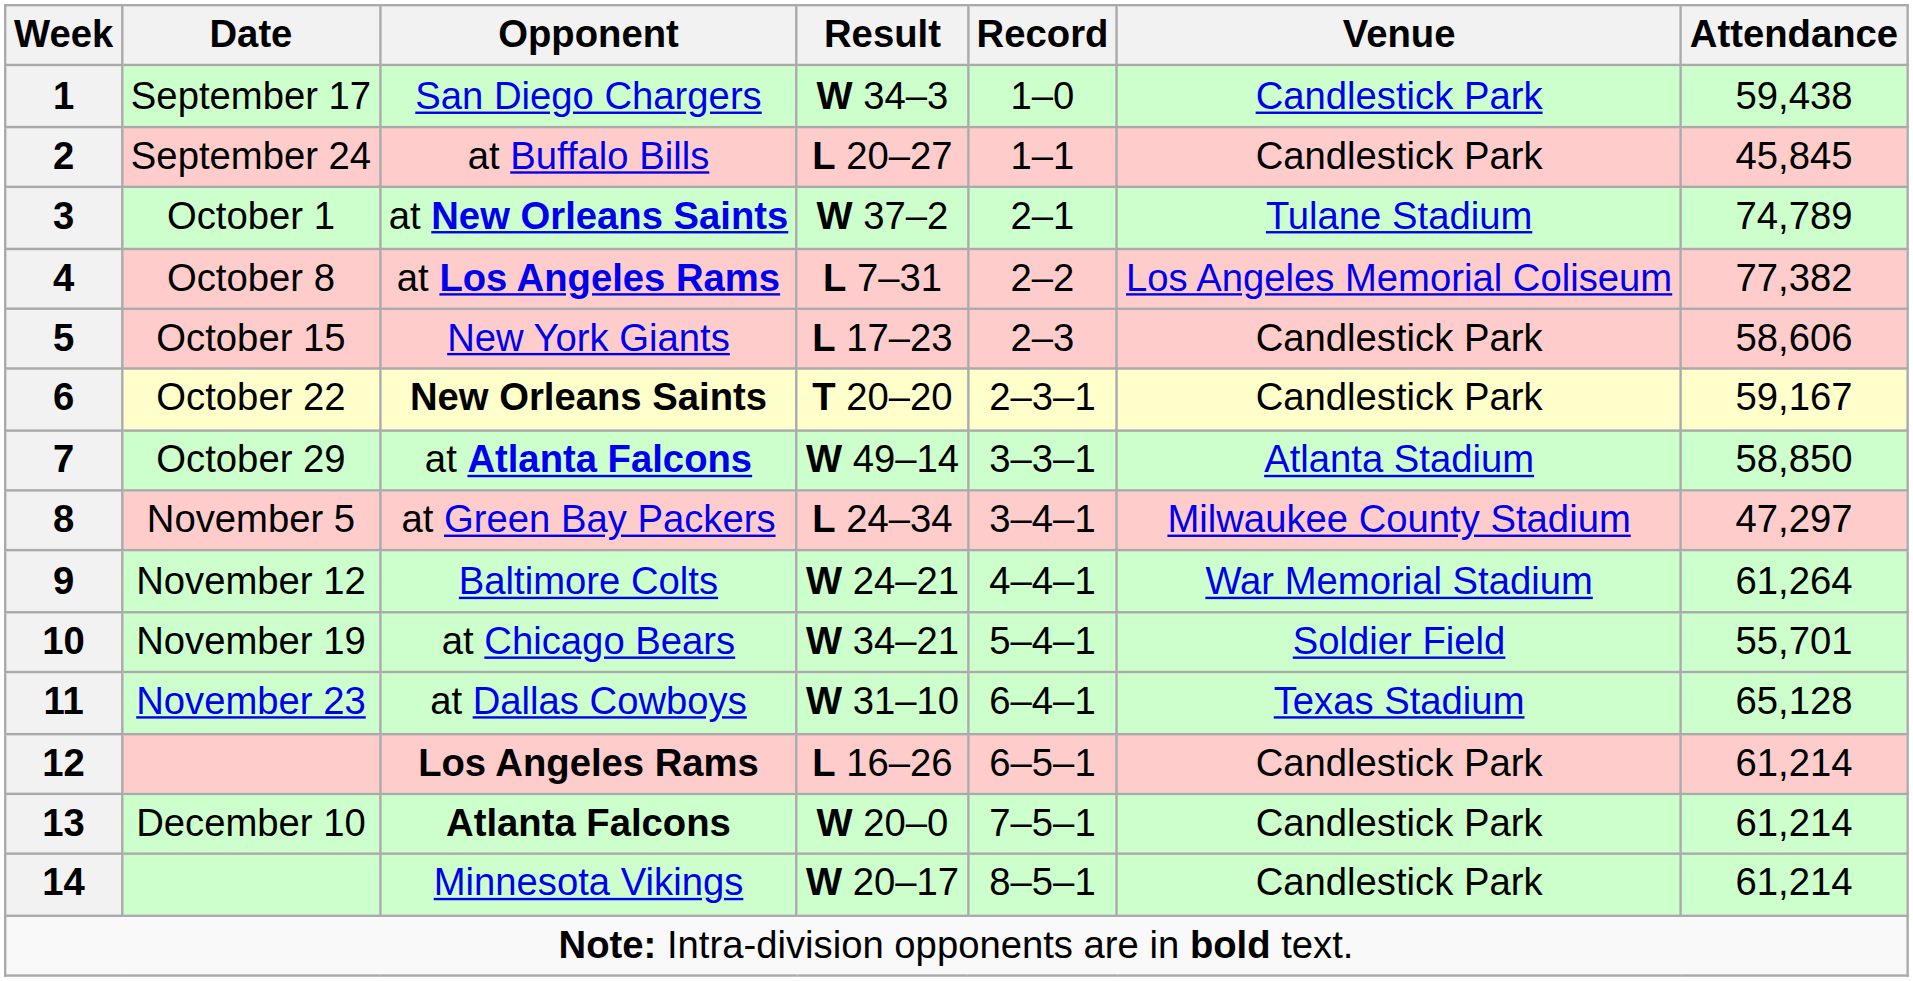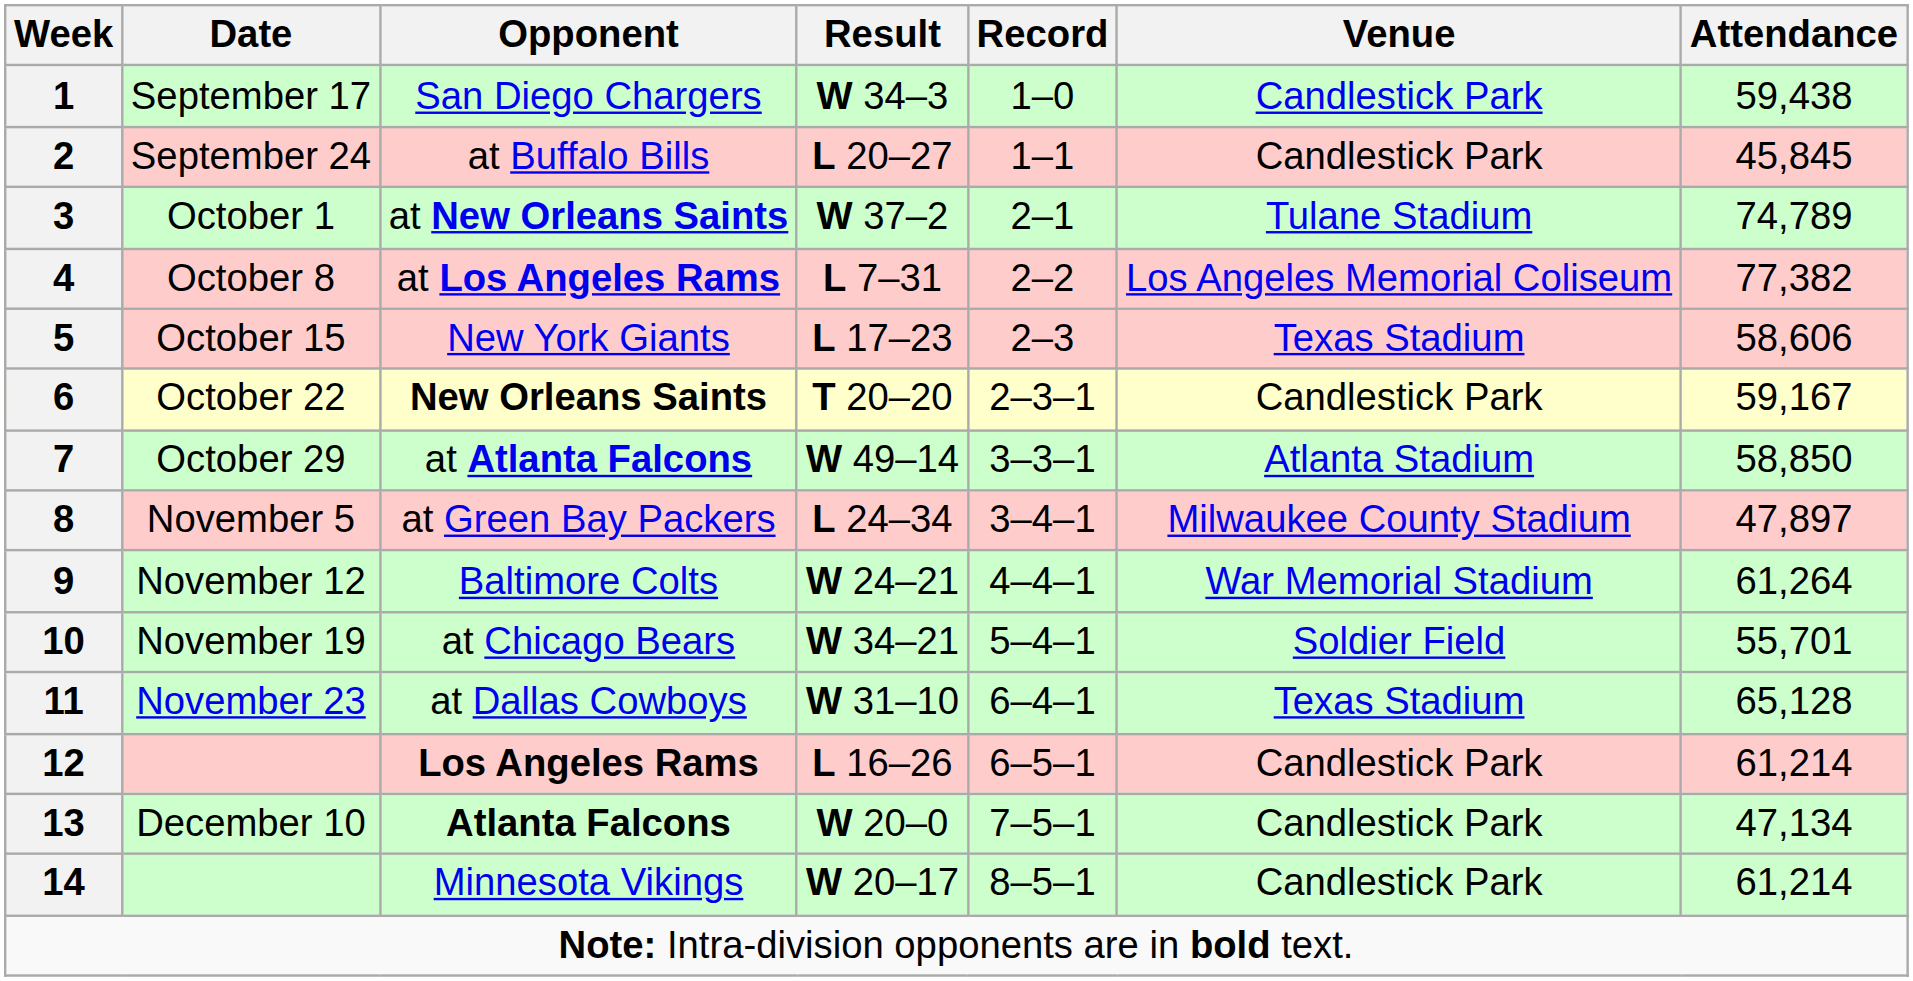(1399, 338) Candlestick Park -> (1399, 338) Texas Stadium
(1794, 519) 47,297 -> (1794, 519) 47,897
(1794, 823) 61,214 -> (1794, 823) 47,134
